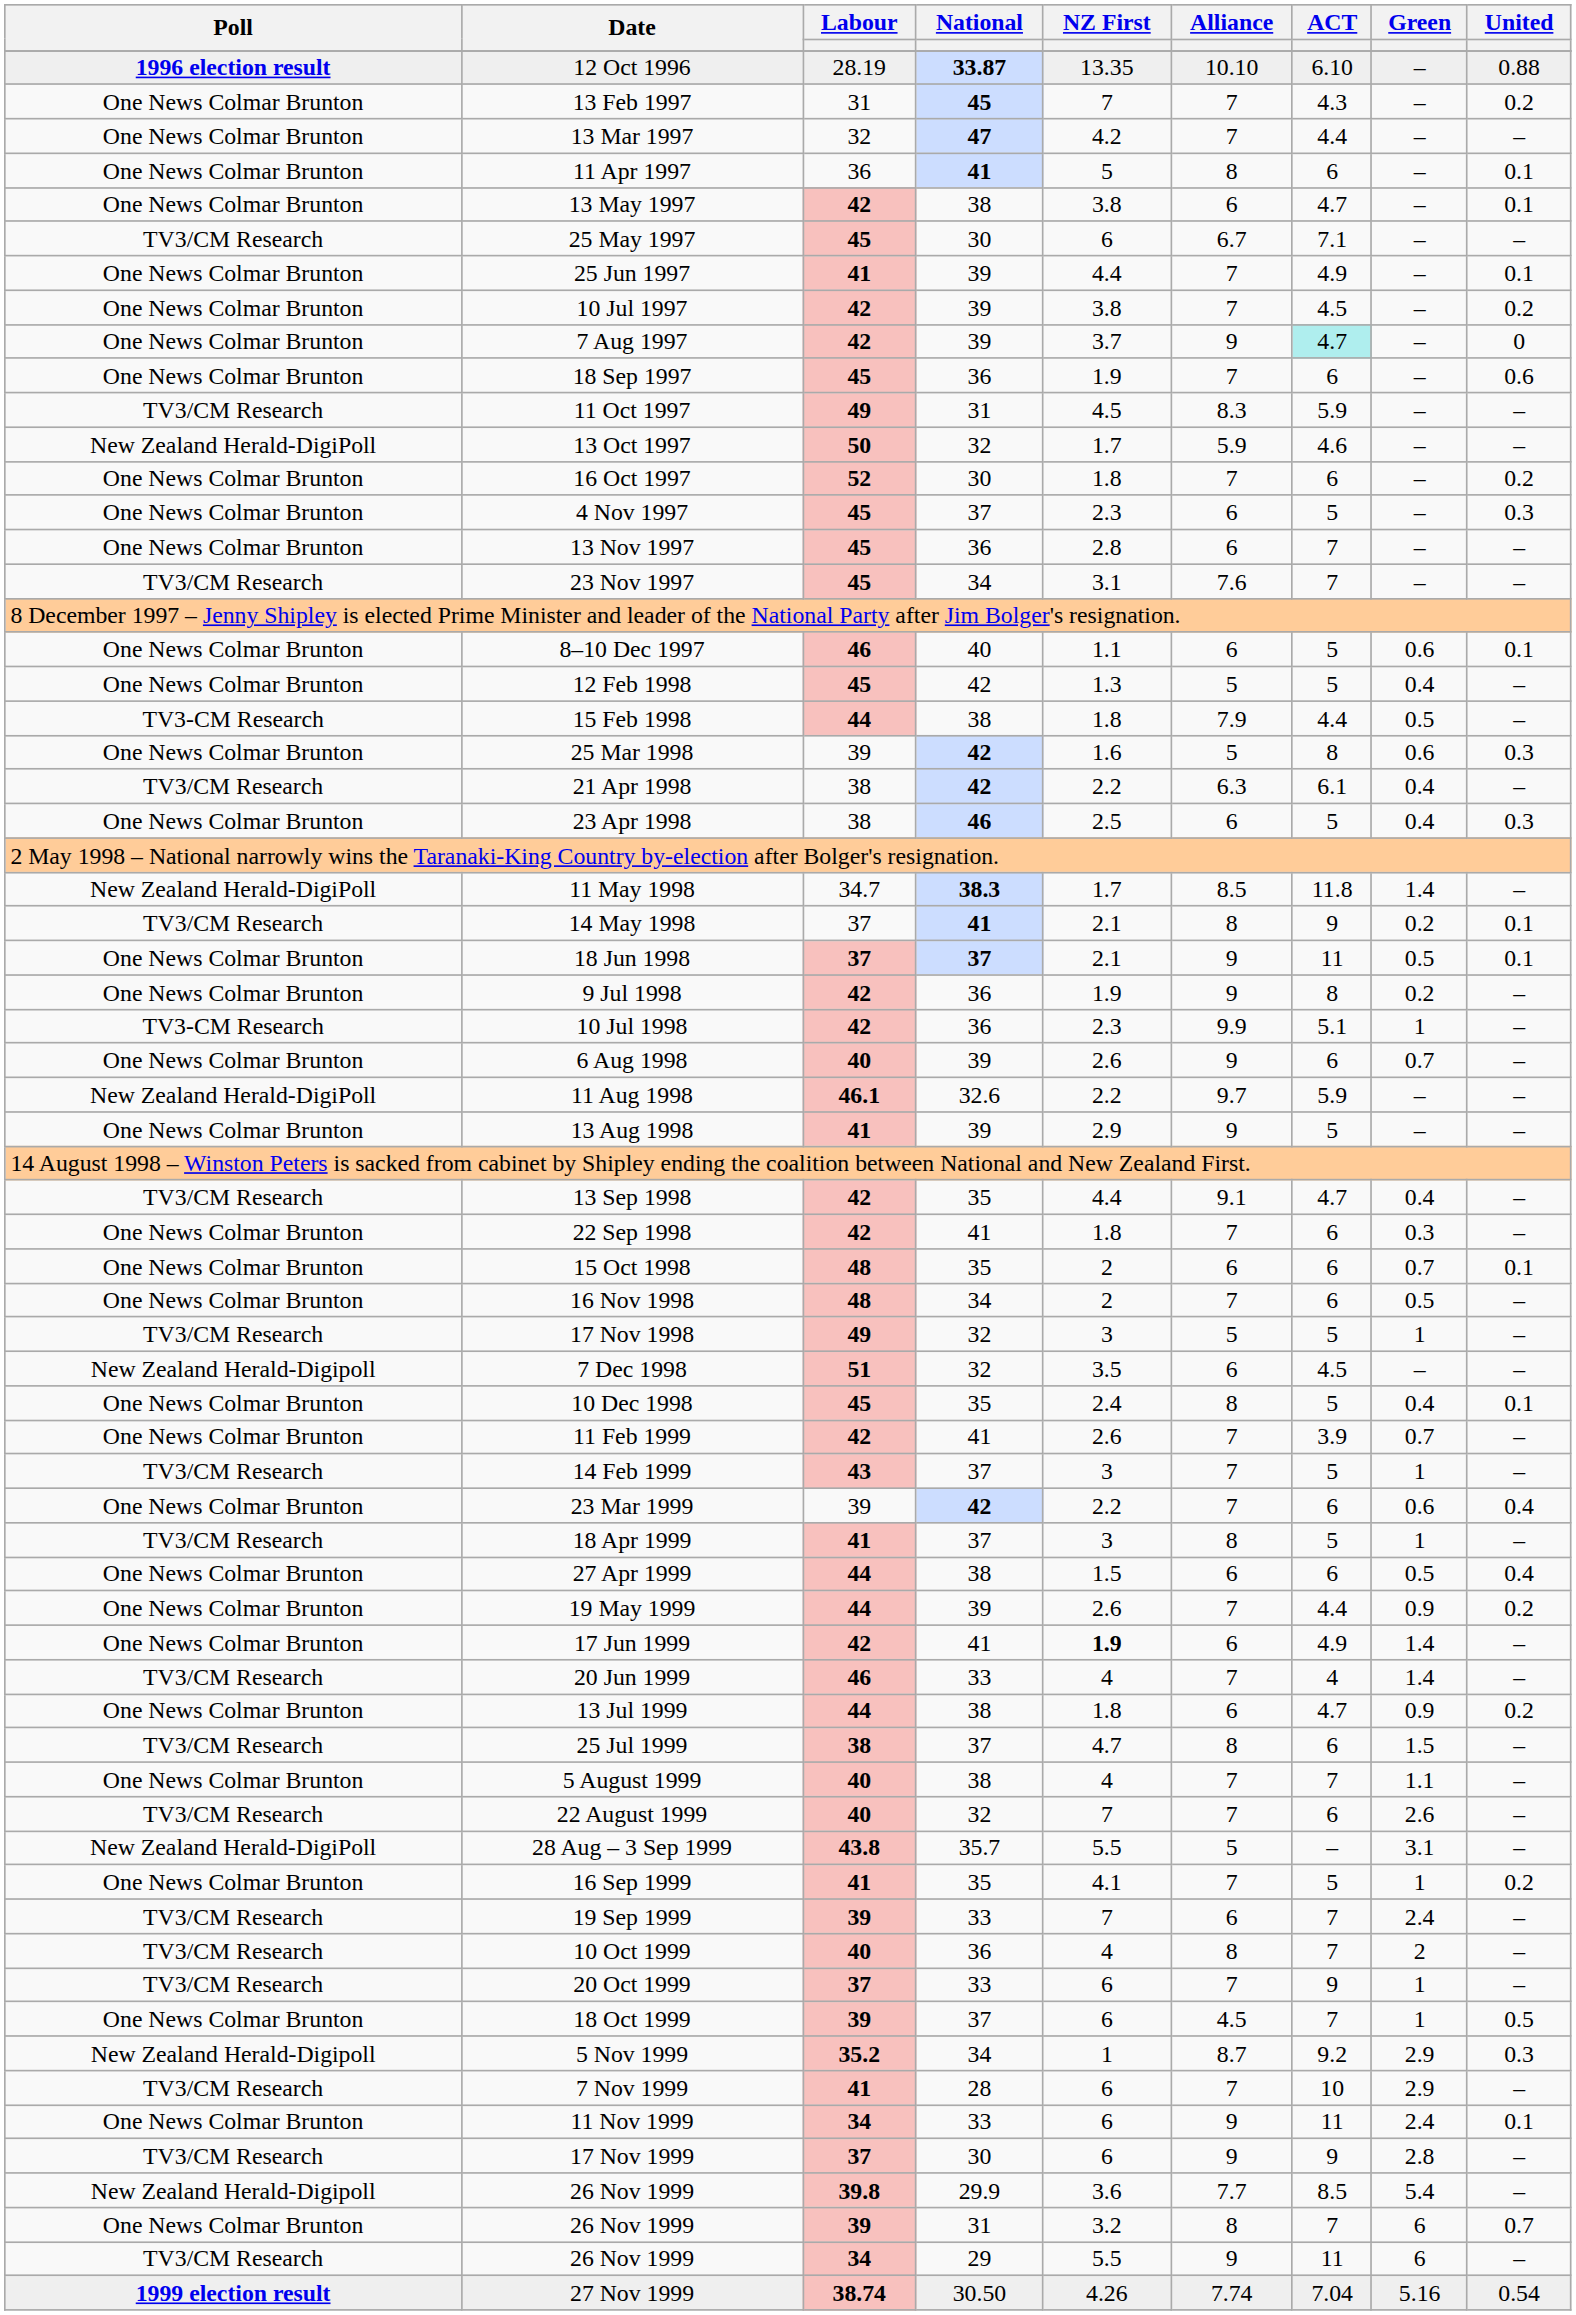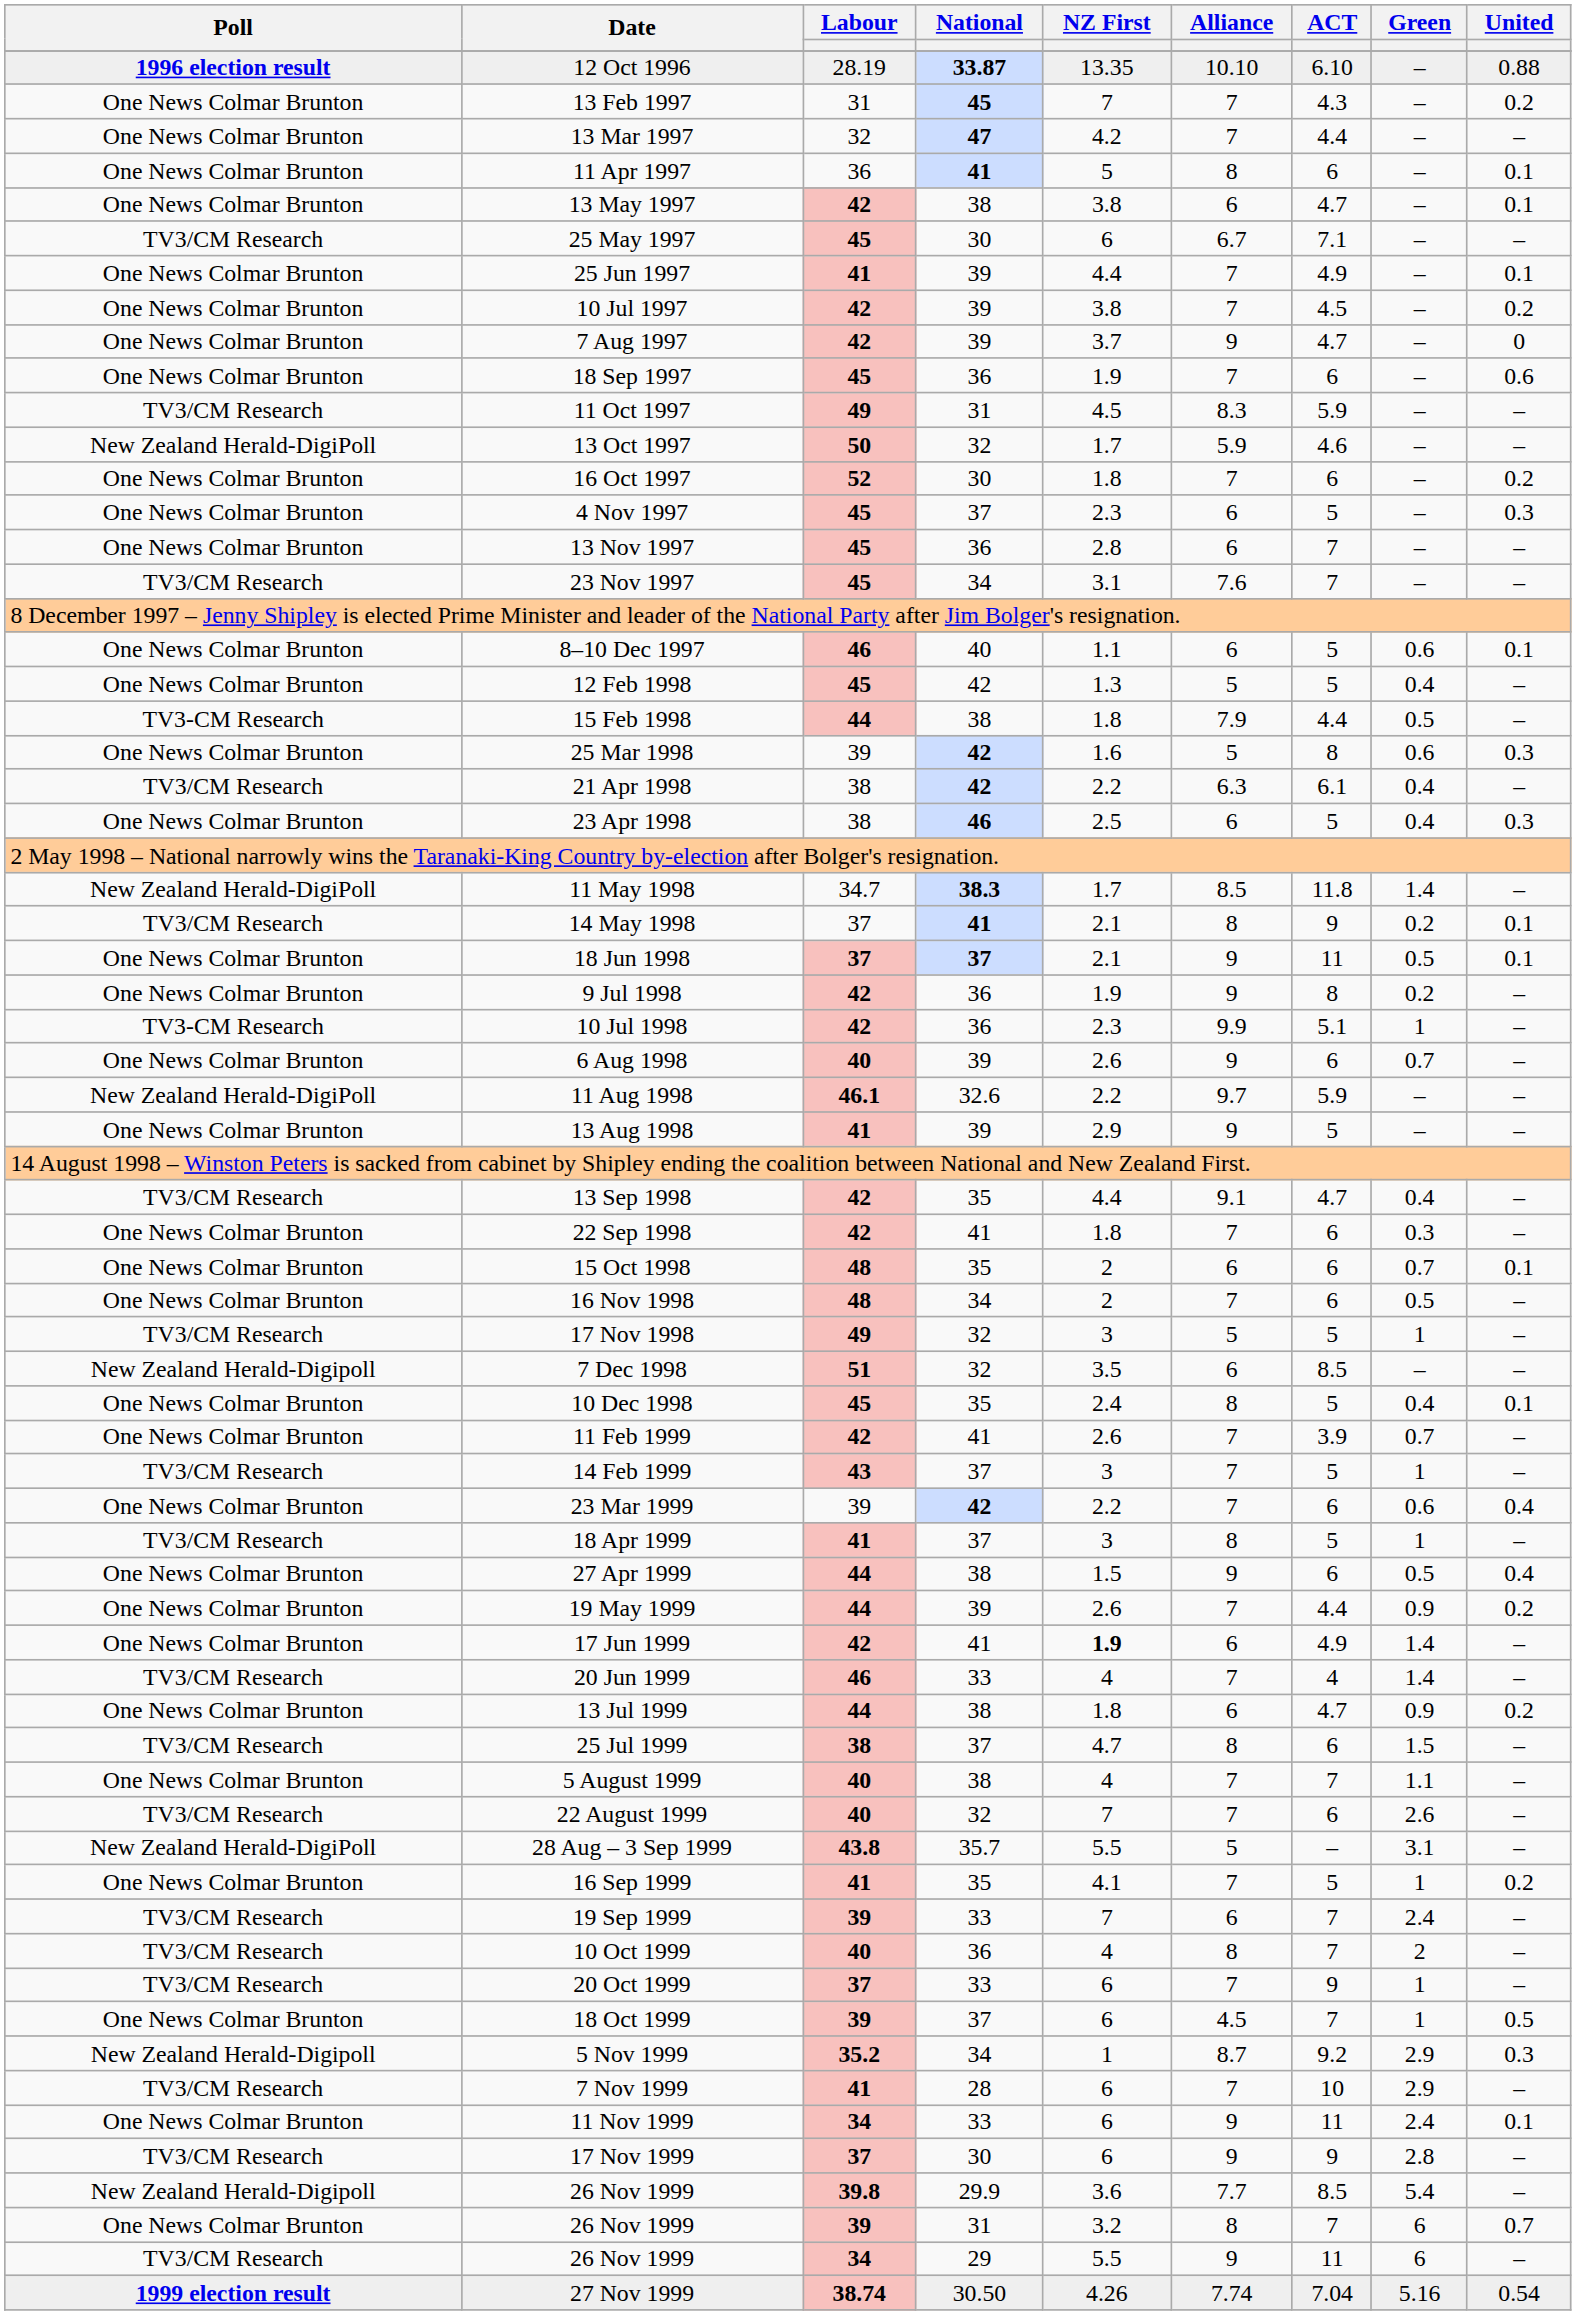(1332, 342) paleturquoise background -> (1332, 342) no background
(1332, 1369) 4.5 -> (1332, 1369) 8.5
(1232, 1574) 6 -> (1232, 1574) 9
